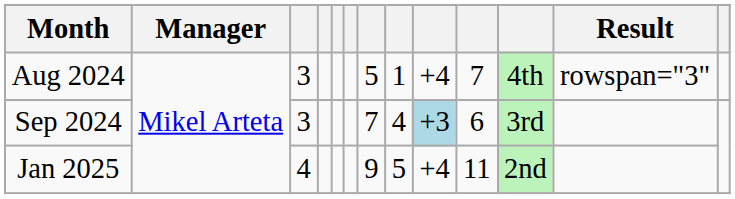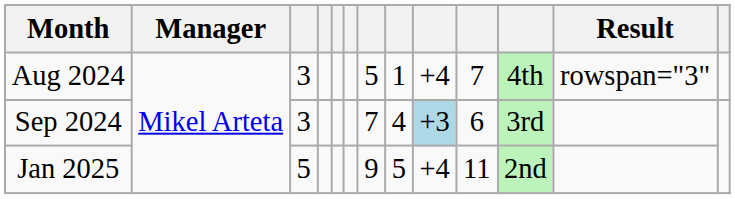(304, 169) 4 -> (304, 169) 5
